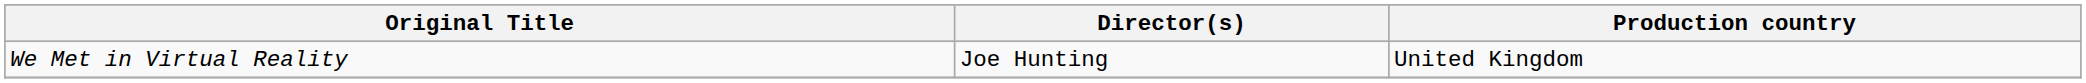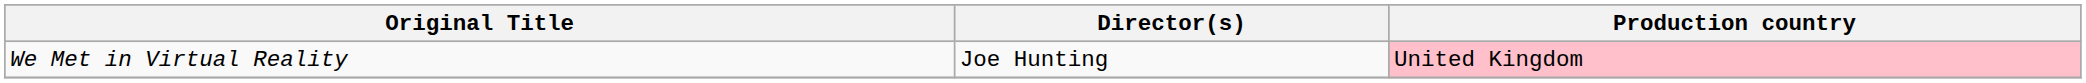(1488, 60) no background -> (1488, 60) pink background
